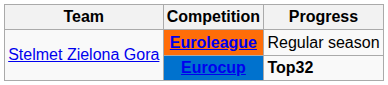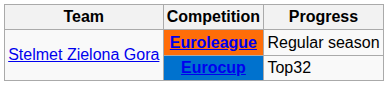(290, 67) bold -> (289, 67) normal
